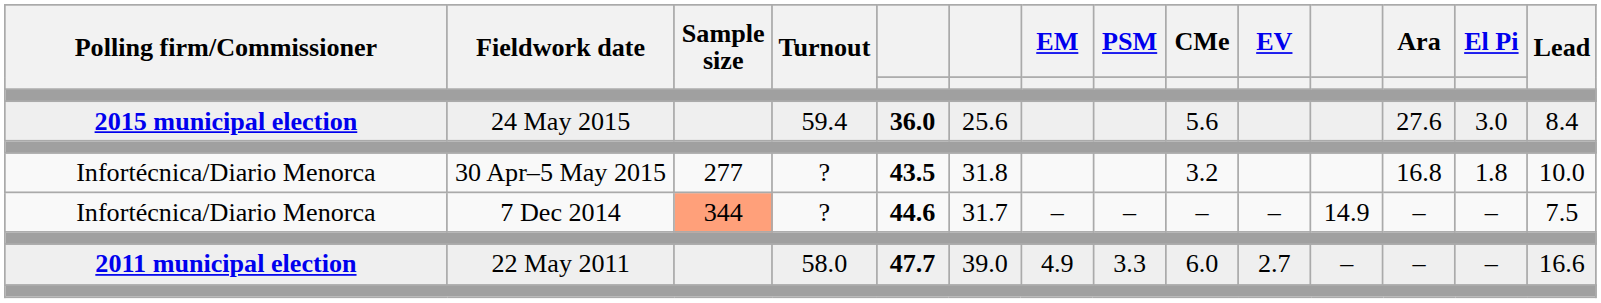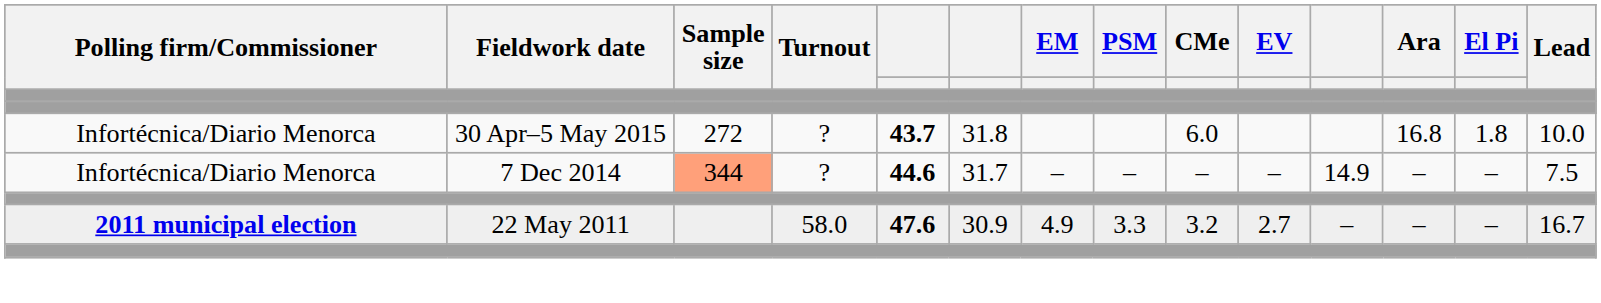- row: (226, 121)
(723, 172) 277 -> (723, 133) 272
(913, 172) 43.5 -> (913, 133) 43.7
(1202, 172) 3.2 -> (1202, 133) 6.0
(913, 264) 47.7 -> (913, 224) 47.6
(985, 264) 39.0 -> (985, 224) 30.9
(1202, 264) 6.0 -> (1202, 224) 3.2
(1562, 264) 16.6 -> (1562, 224) 16.7
